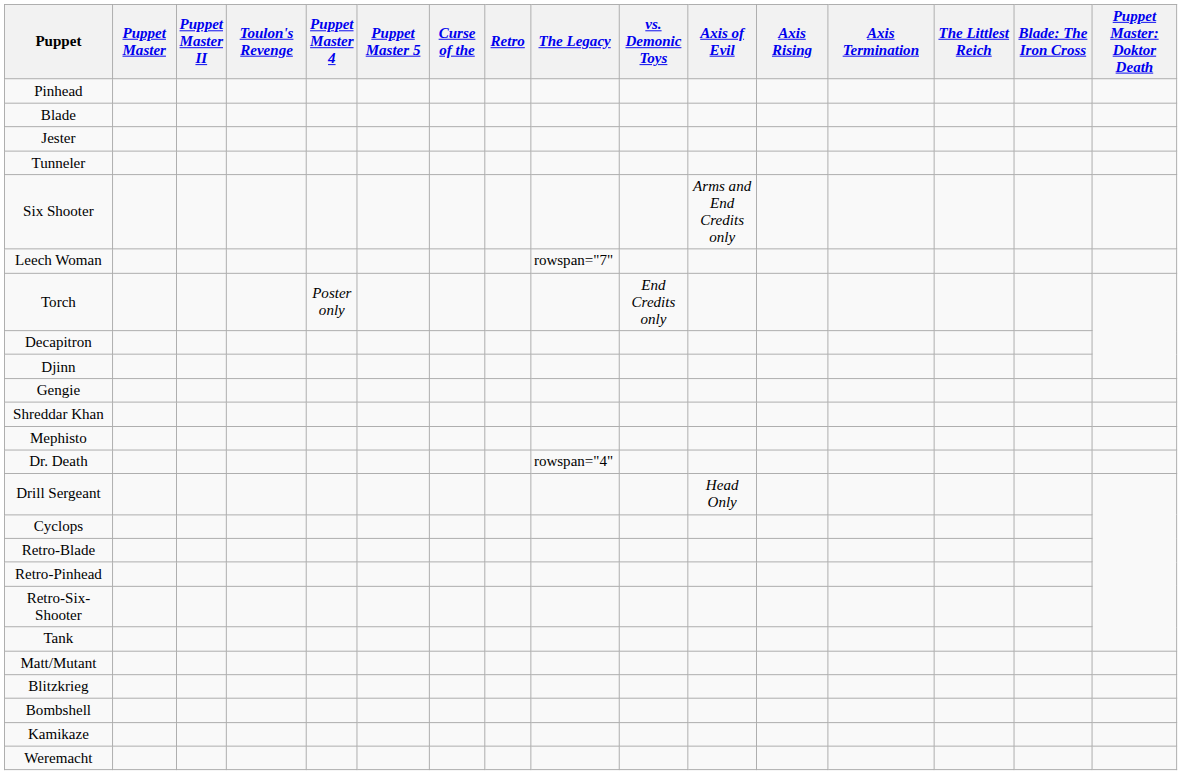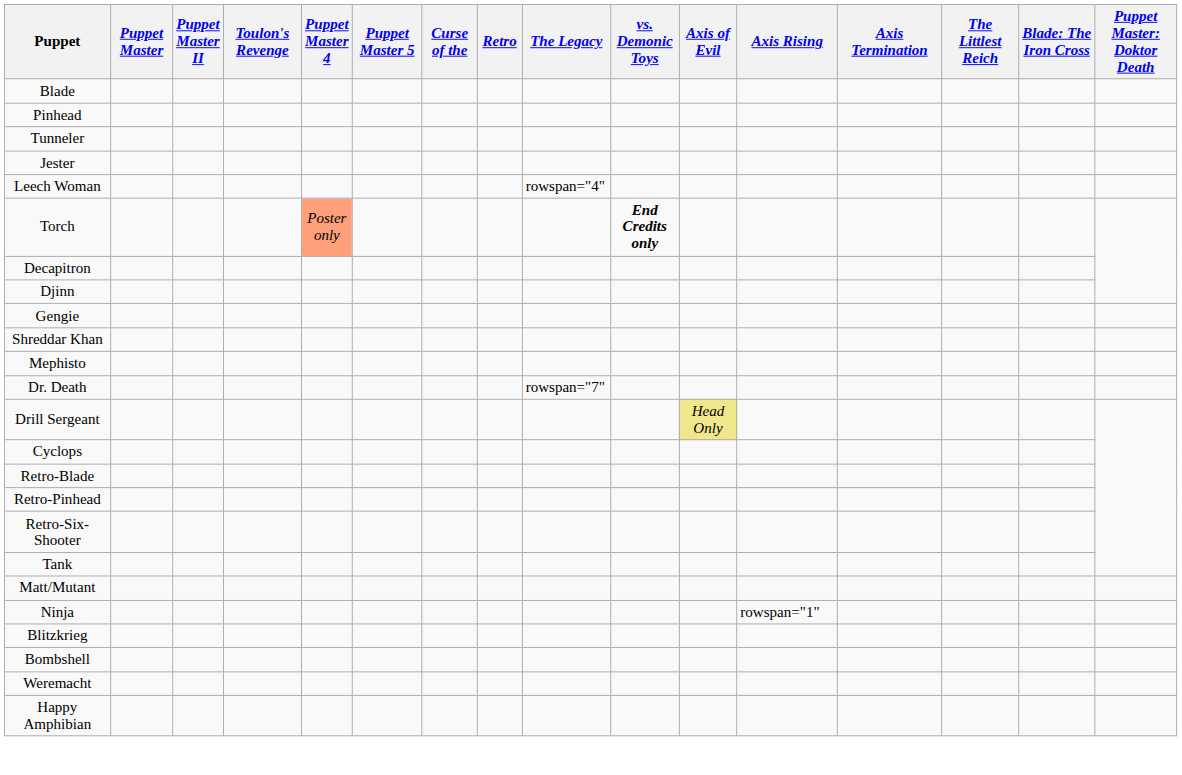rows swapped: (58, 114) <-> (58, 91)
rows swapped: (58, 138) <-> (58, 162)
- row: (58, 211)
(574, 261) rowspan="7" -> (565, 186) rowspan="4"
(332, 301) no background -> (327, 227) lightsalmon background
(653, 301) normal -> (645, 227) bold
(574, 461) rowspan="4" -> (565, 387) rowspan="7"
(722, 494) no background -> (708, 419) khaki background
+ row: (57, 611)
- row: (58, 734)
+ row: (57, 715)
